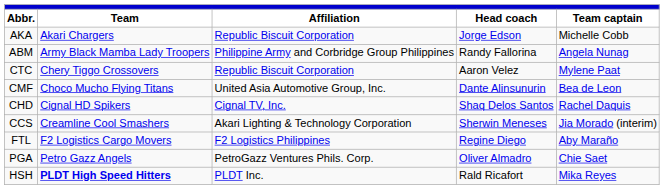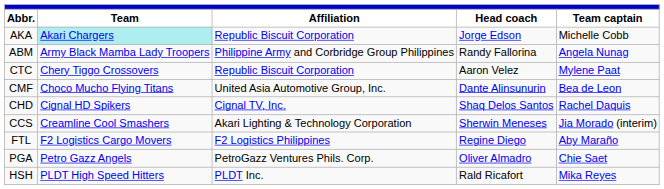(77, 35) no background -> (77, 35) paleturquoise background
(106, 175) bold -> (102, 175) normal
